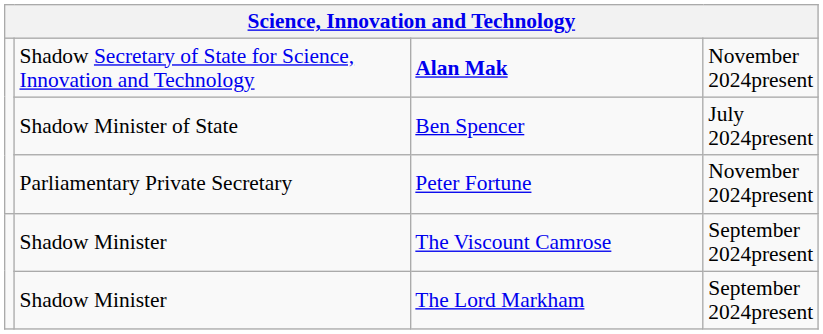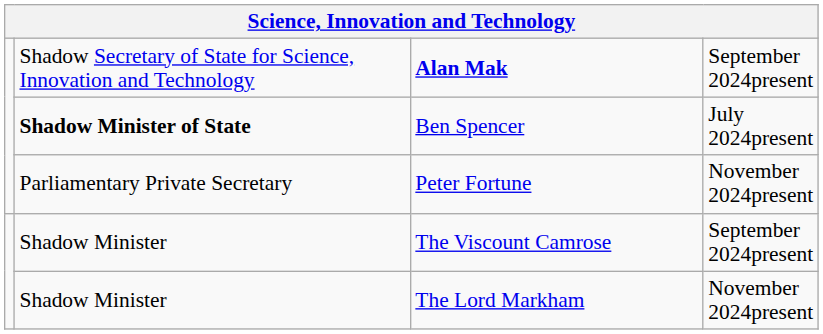(761, 67) November 2024present -> (761, 67) September 2024present
(129, 125) normal -> (135, 125) bold
(761, 300) September 2024present -> (761, 300) November 2024present
